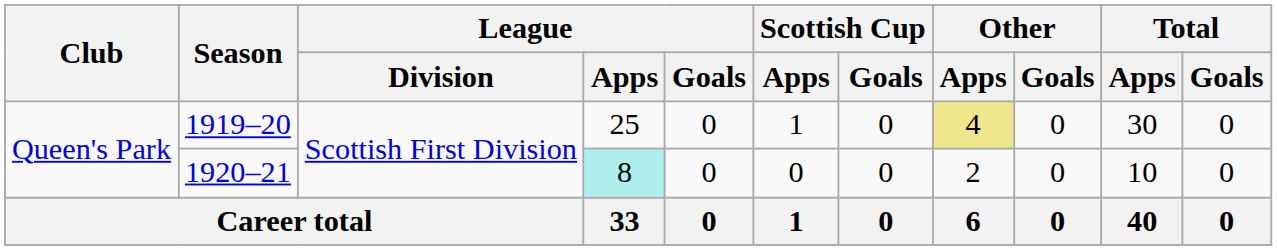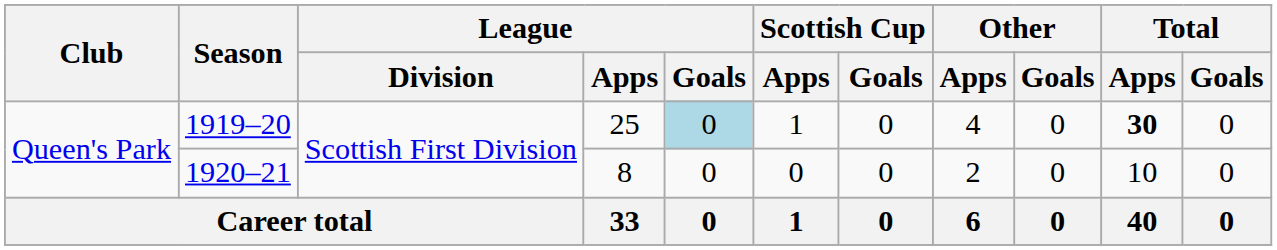(709, 124) no background -> (709, 124) lightblue background
(973, 124) khaki background -> (973, 124) no background
(1142, 124) normal -> (1142, 124) bold
(625, 172) paleturquoise background -> (625, 172) no background
